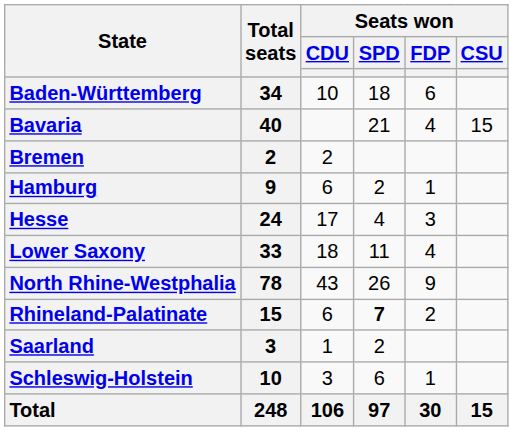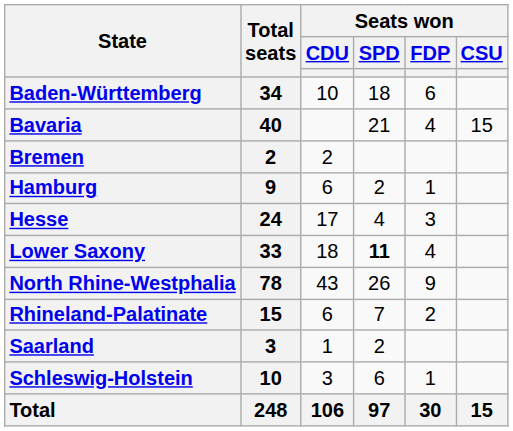(379, 252) normal -> (379, 252) bold
(379, 315) bold -> (379, 315) normal
